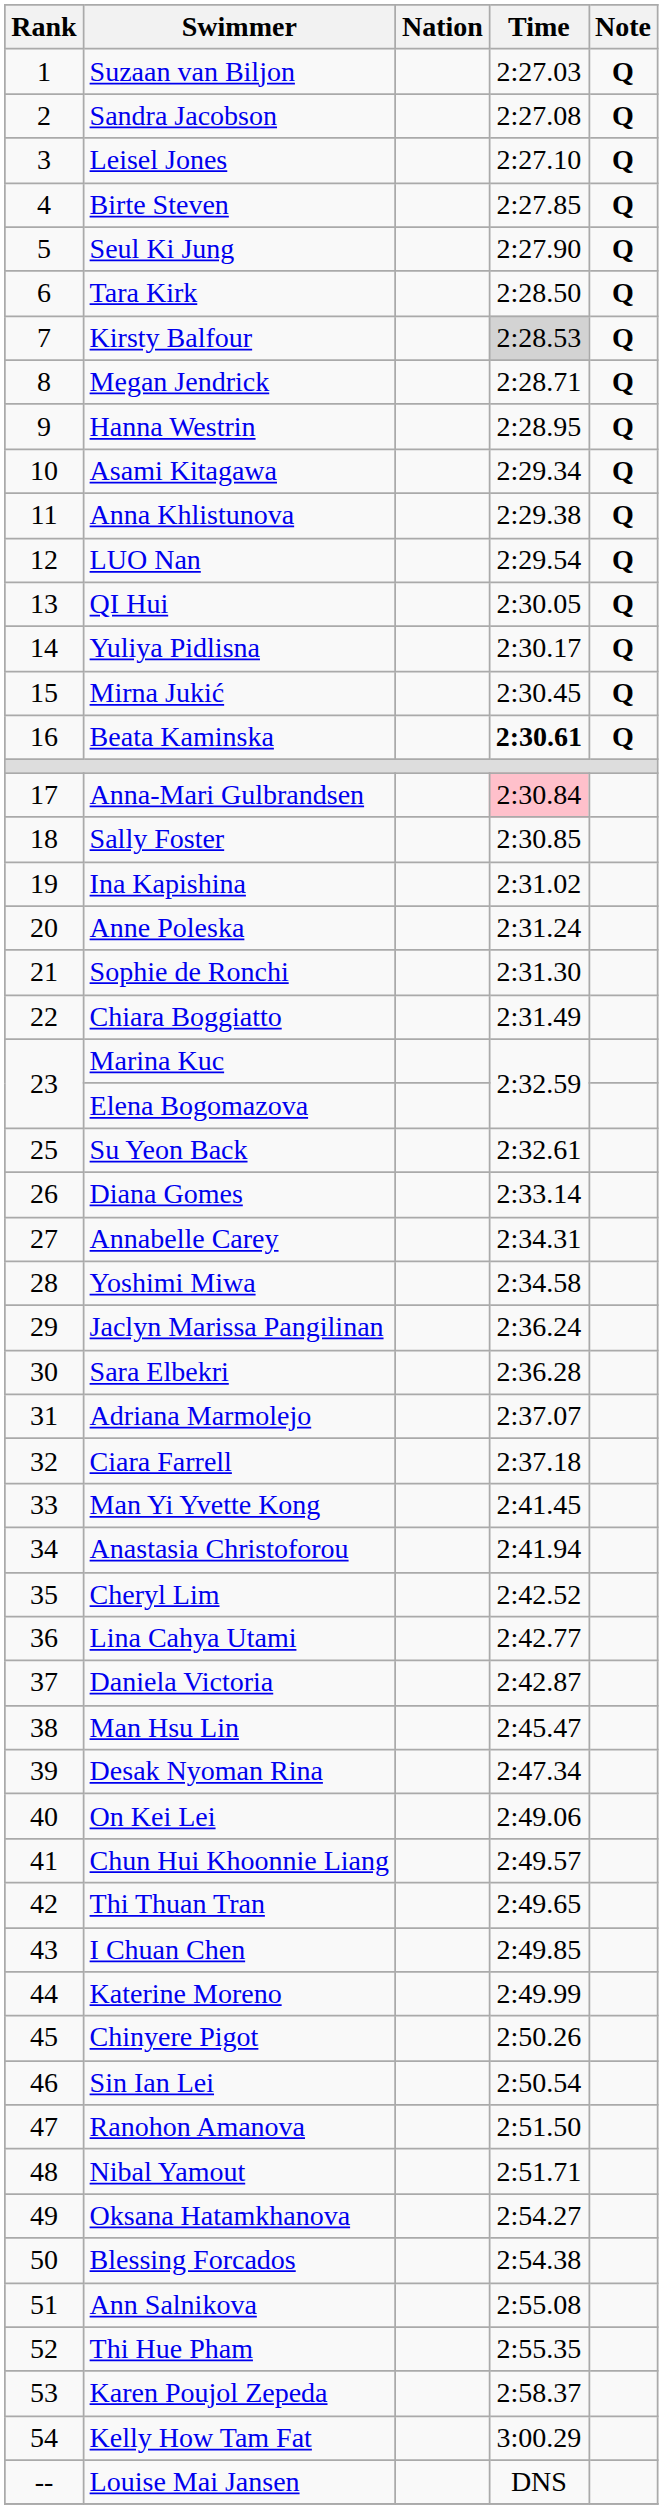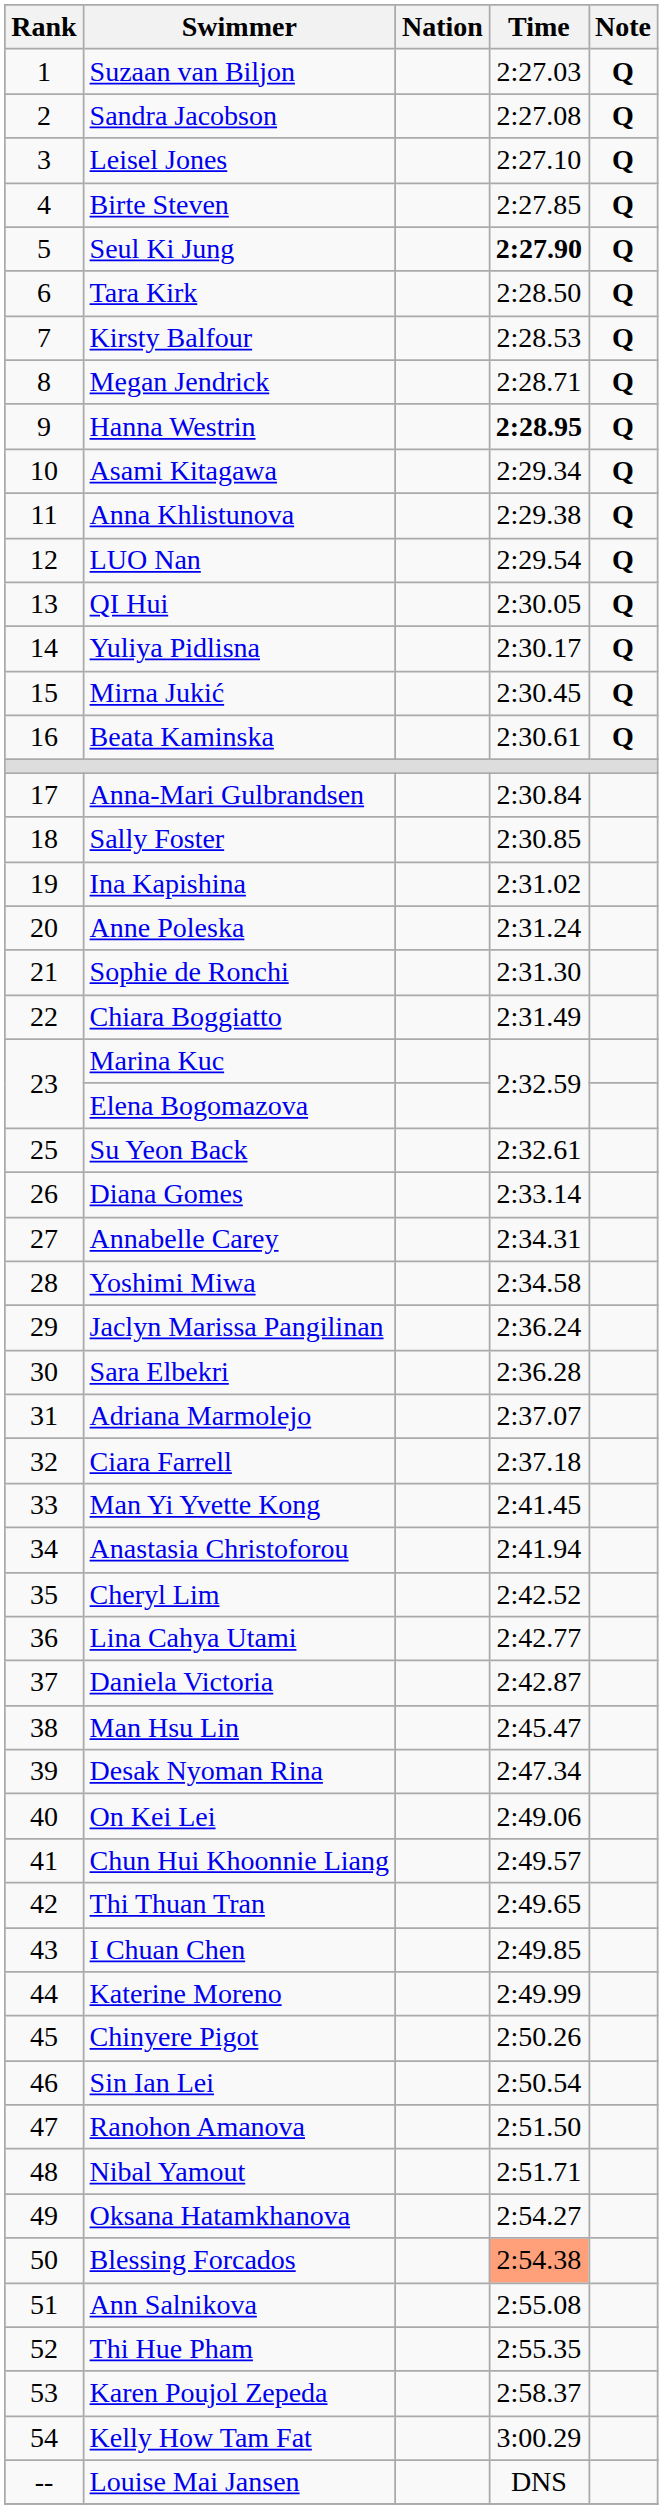(539, 248) normal -> (539, 248) bold
(539, 337) lightgrey background -> (539, 337) no background
(539, 426) normal -> (539, 426) bold
(539, 737) bold -> (539, 737) normal
(539, 794) pink background -> (539, 794) no background
(539, 2259) no background -> (539, 2259) lightsalmon background
